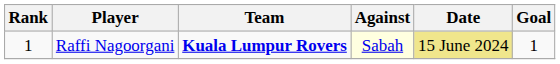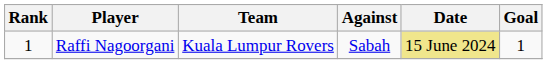(265, 44) bold -> (258, 44) normal
(382, 44) lightyellow background -> (369, 44) no background
